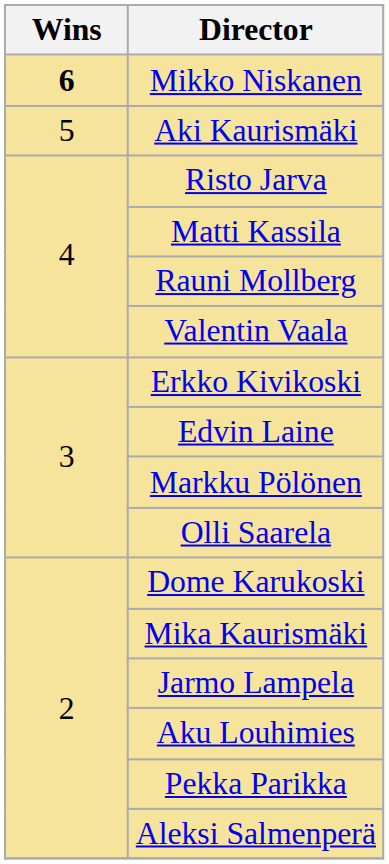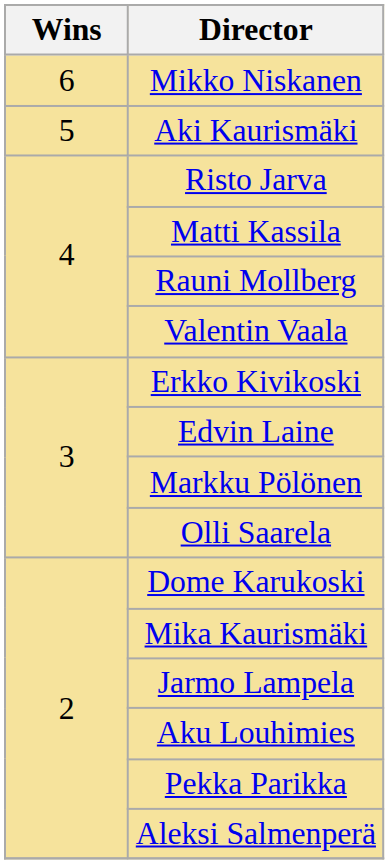(67, 79) bold -> (67, 79) normal
